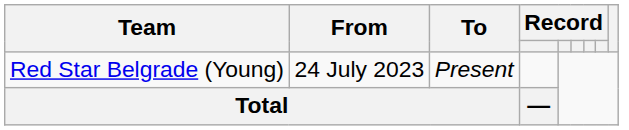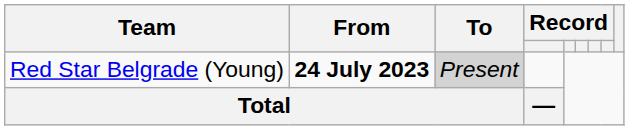(359, 69) normal -> (362, 69) bold
(474, 69) no background -> (479, 69) lightgrey background
